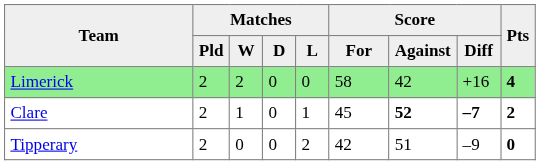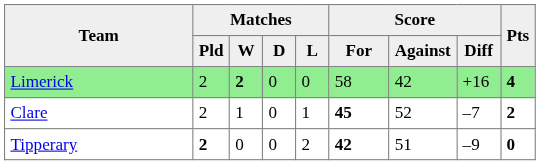(240, 82) normal -> (240, 82) bold
(343, 113) normal -> (343, 113) bold
(403, 113) bold -> (403, 113) normal
(471, 113) bold -> (471, 113) normal
(203, 144) normal -> (203, 144) bold
(343, 144) normal -> (343, 144) bold
